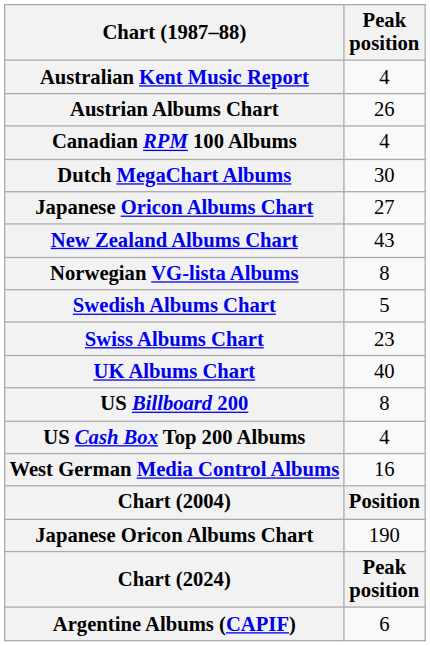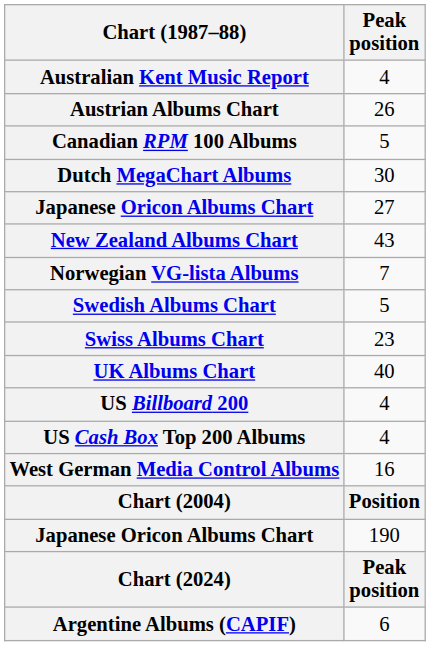(384, 142) 4 -> (384, 142) 5
(384, 273) 8 -> (384, 273) 7
(384, 404) 8 -> (384, 404) 4
